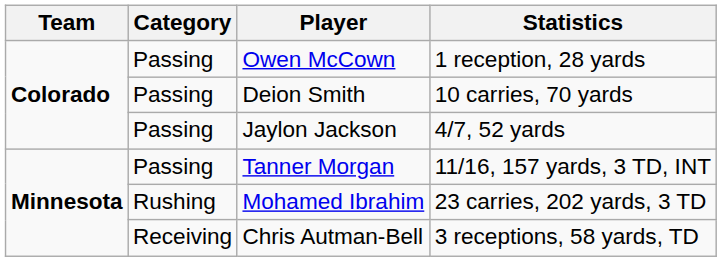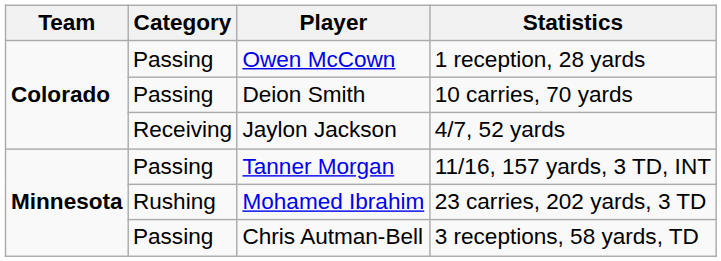(173, 130) Passing -> (183, 130) Receiving
(183, 237) Receiving -> (173, 237) Passing
